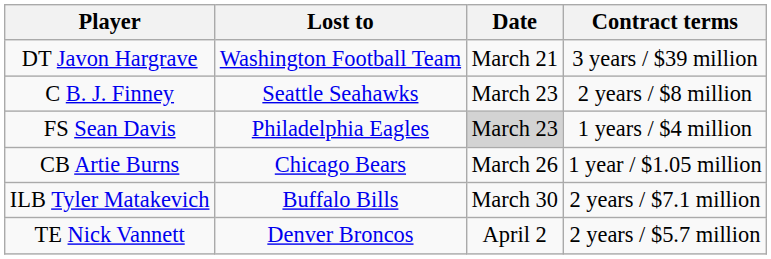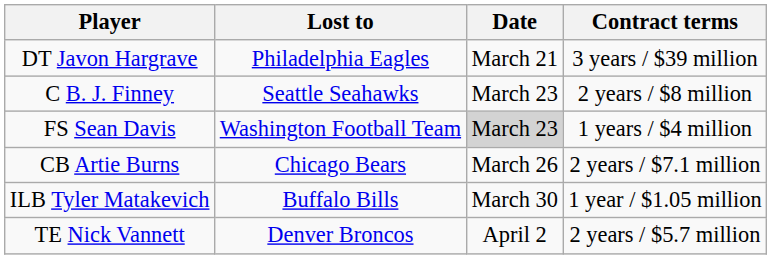(340, 57) Washington Football Team -> (340, 57) Philadelphia Eagles
(340, 128) Philadelphia Eagles -> (340, 128) Washington Football Team
(665, 164) 1 year / $1.05 million -> (665, 164) 2 years / $7.1 million
(665, 199) 2 years / $7.1 million -> (665, 199) 1 year / $1.05 million
